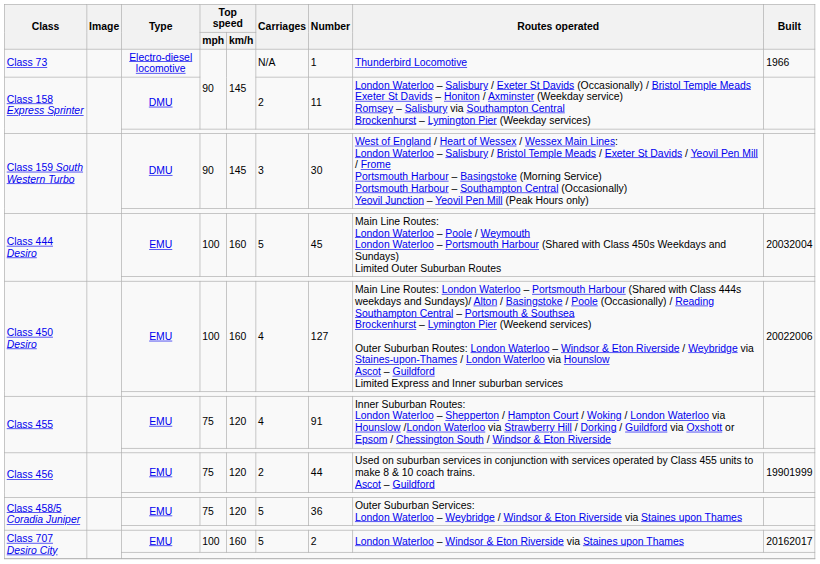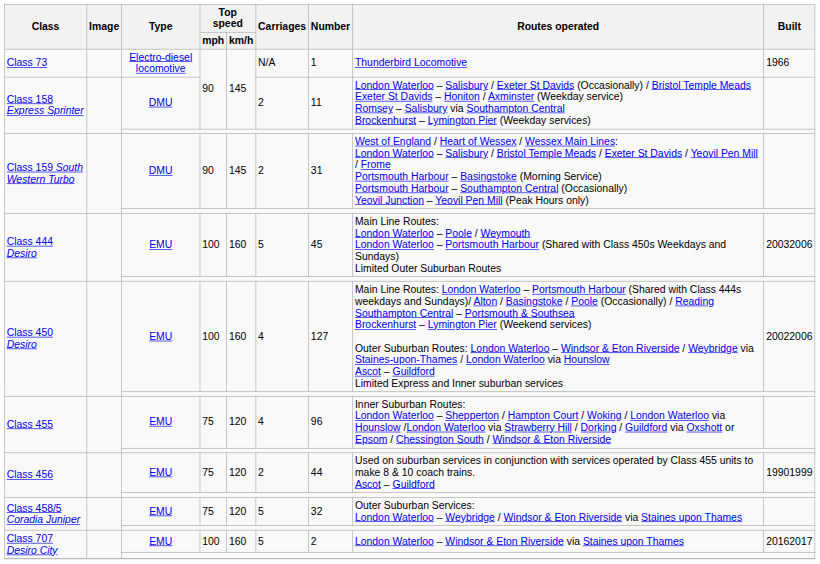(261, 171) 3 -> (261, 171) 2
(317, 171) 30 -> (317, 171) 31
(789, 245) 20032004 -> (789, 245) 20032006
(317, 422) 91 -> (317, 422) 96
(317, 511) 36 -> (317, 511) 32
